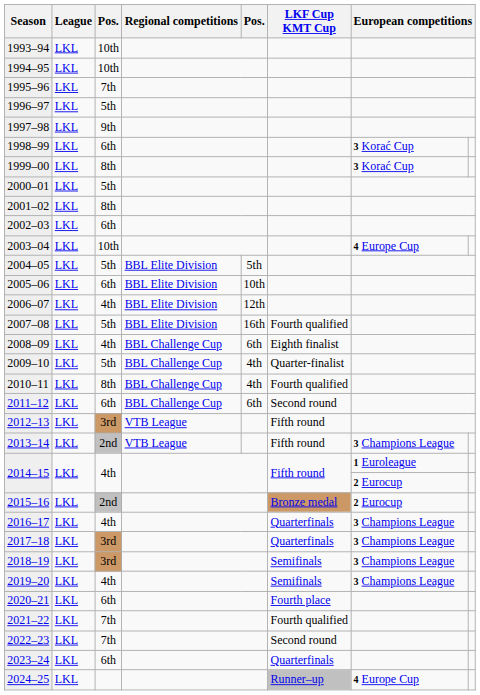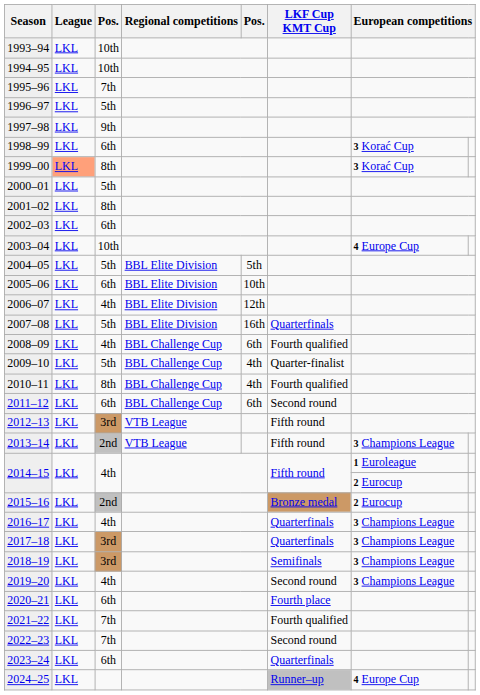(66, 166) no background -> (66, 166) lightsalmon background
(309, 324) Fourth qualified -> (302, 324) Quarterfinals
(305, 343) Eighth finalist -> (309, 343) Fourth qualified
(296, 580) Semifinals -> (304, 580) Second round
